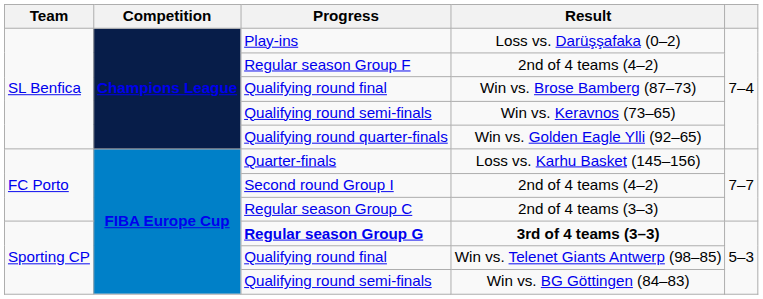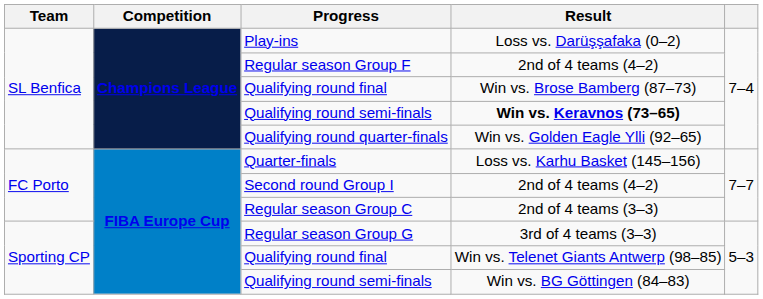(588, 112) normal -> (588, 112) bold
(334, 233) bold -> (329, 233) normal
(588, 233) bold -> (588, 233) normal
